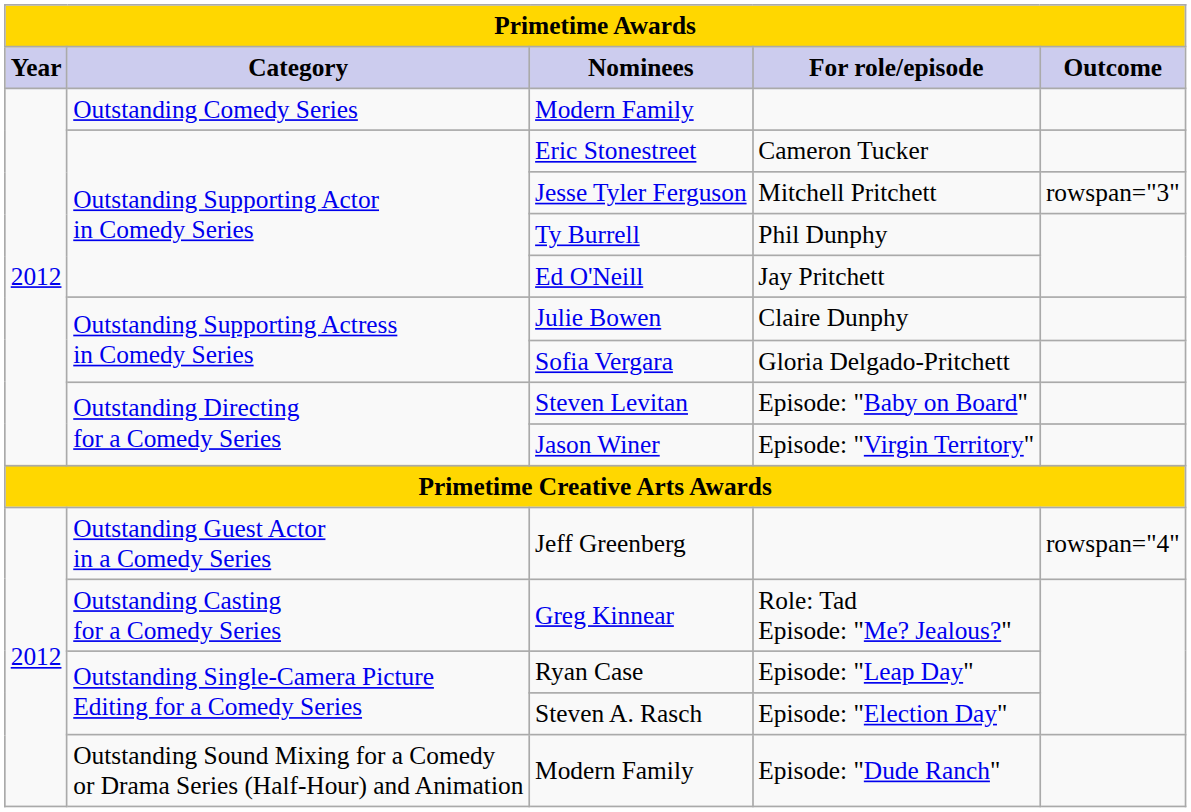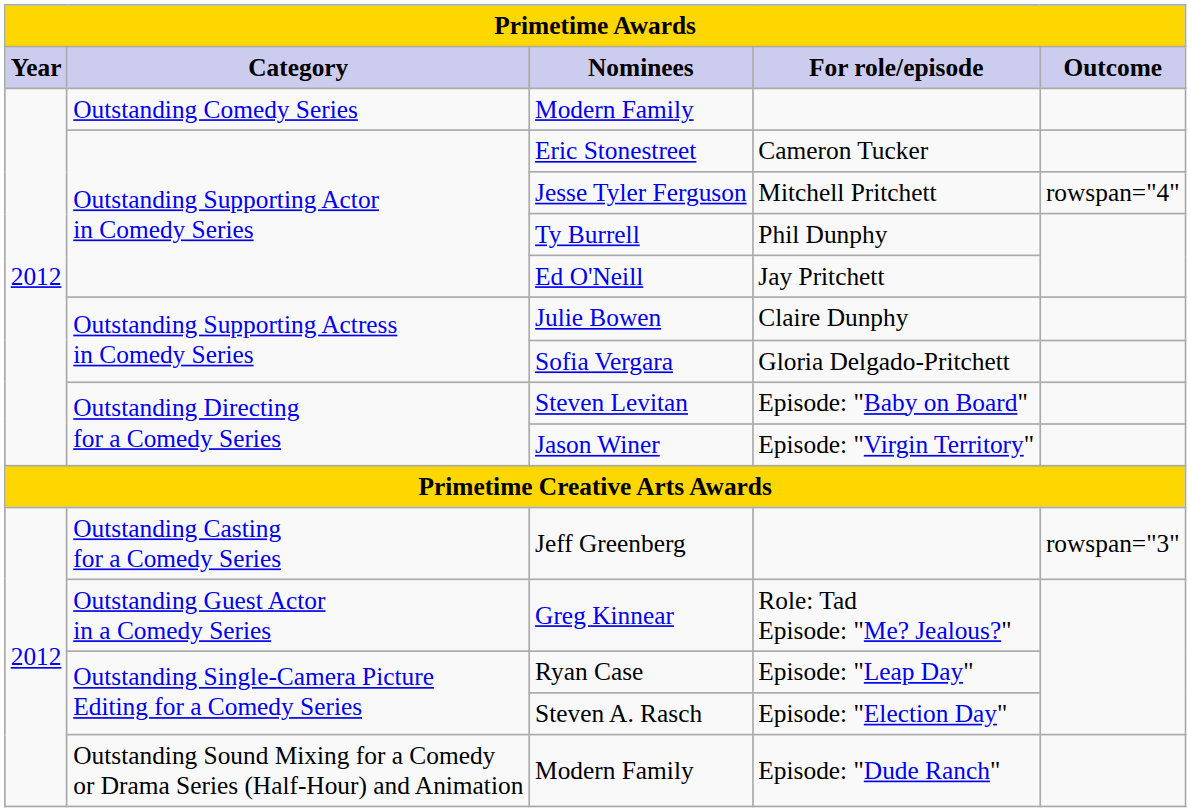(1113, 193) rowspan="3" -> (1113, 193) rowspan="4"
(199, 542) Outstanding Guest Actor in a Comedy Series -> (177, 542) Outstanding Casting for a Comedy Series
(1113, 542) rowspan="4" -> (1113, 542) rowspan="3"
(177, 614) Outstanding Casting for a Comedy Series -> (199, 614) Outstanding Guest Actor in a Comedy Series
